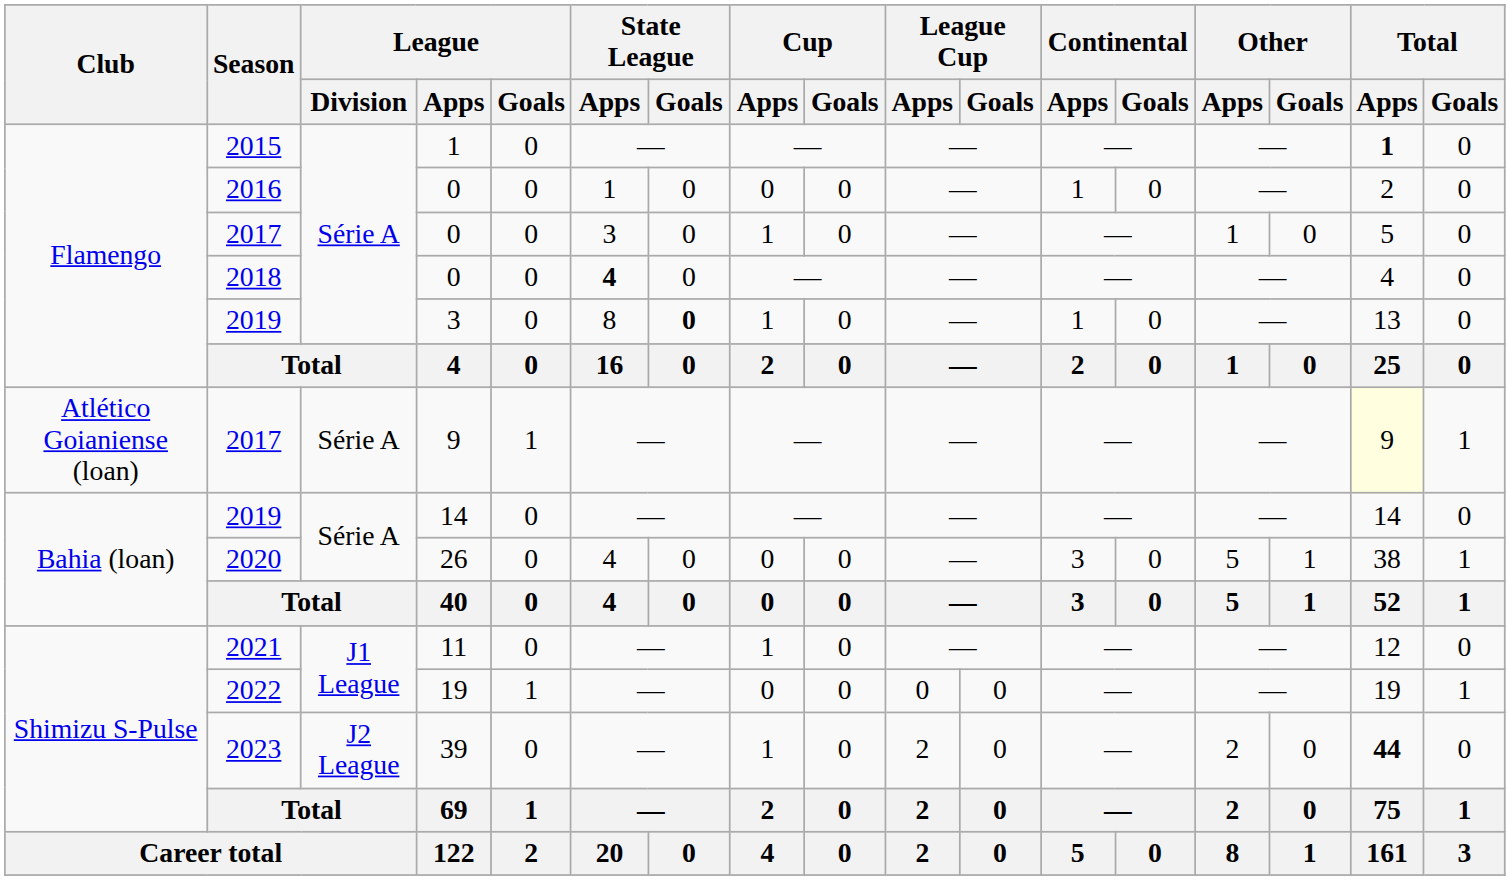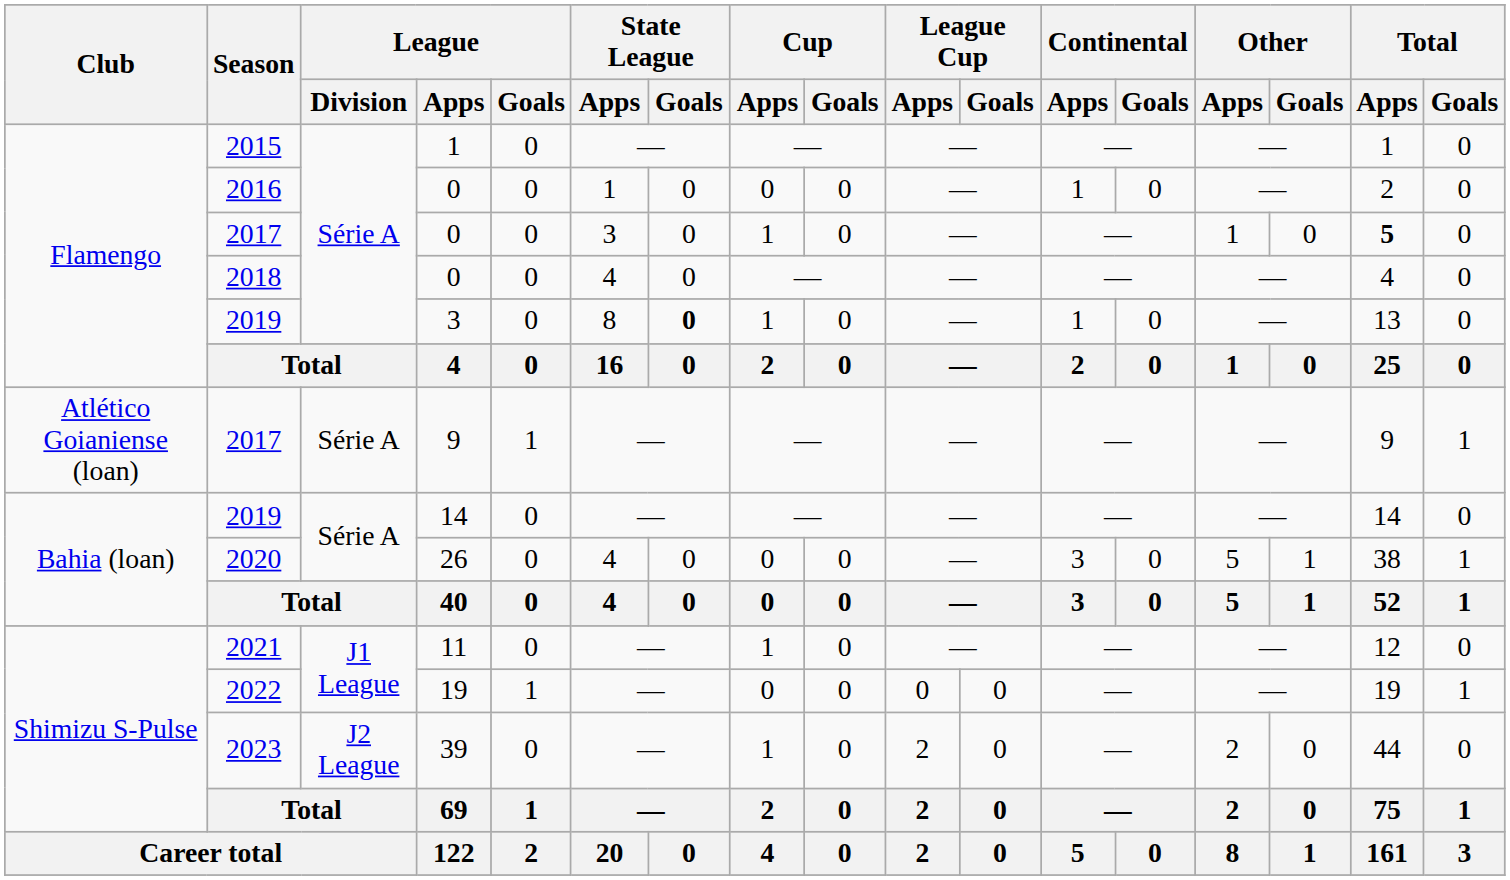(1387, 145) bold -> (1387, 145) normal
(1387, 233) normal -> (1387, 233) bold
(609, 277) bold -> (609, 277) normal
(1387, 439) lightyellow background -> (1387, 439) no background
(1387, 750) bold -> (1387, 750) normal
